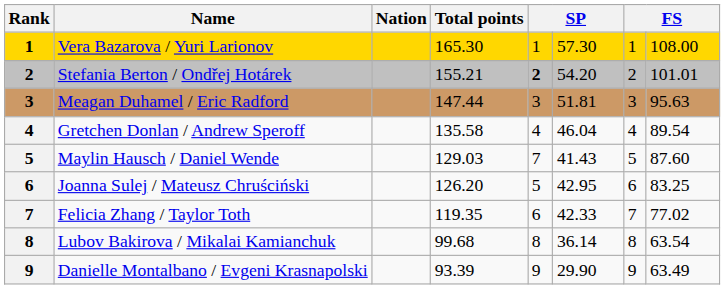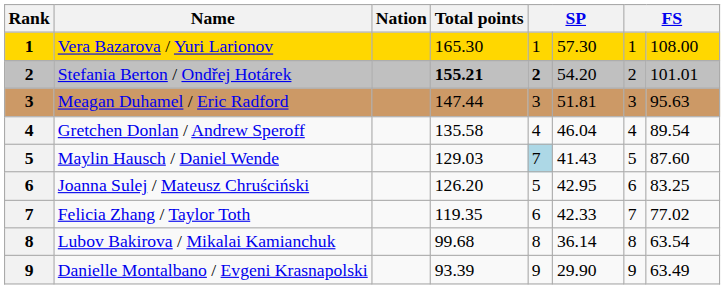(459, 74) normal -> (459, 74) bold
(536, 158) no background -> (536, 158) lightblue background
